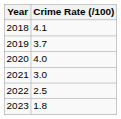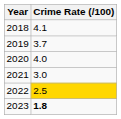(40, 91) no background -> (40, 91) gold background
(40, 106) normal -> (40, 106) bold
